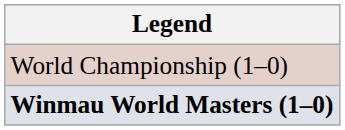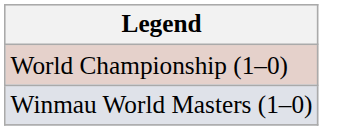(172, 104) bold -> (162, 104) normal
